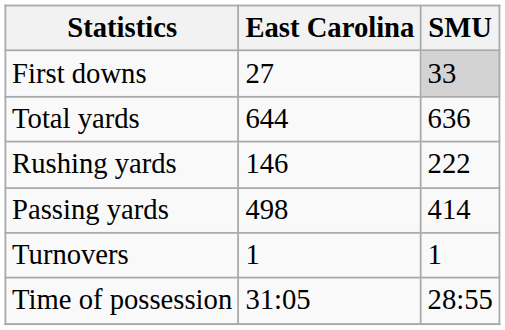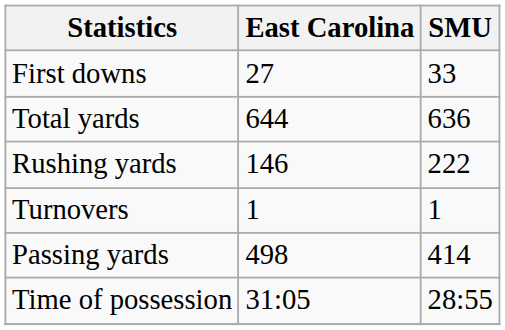(442, 73) lightgrey background -> (442, 73) no background
rows swapped: (90, 209) <-> (70, 254)
